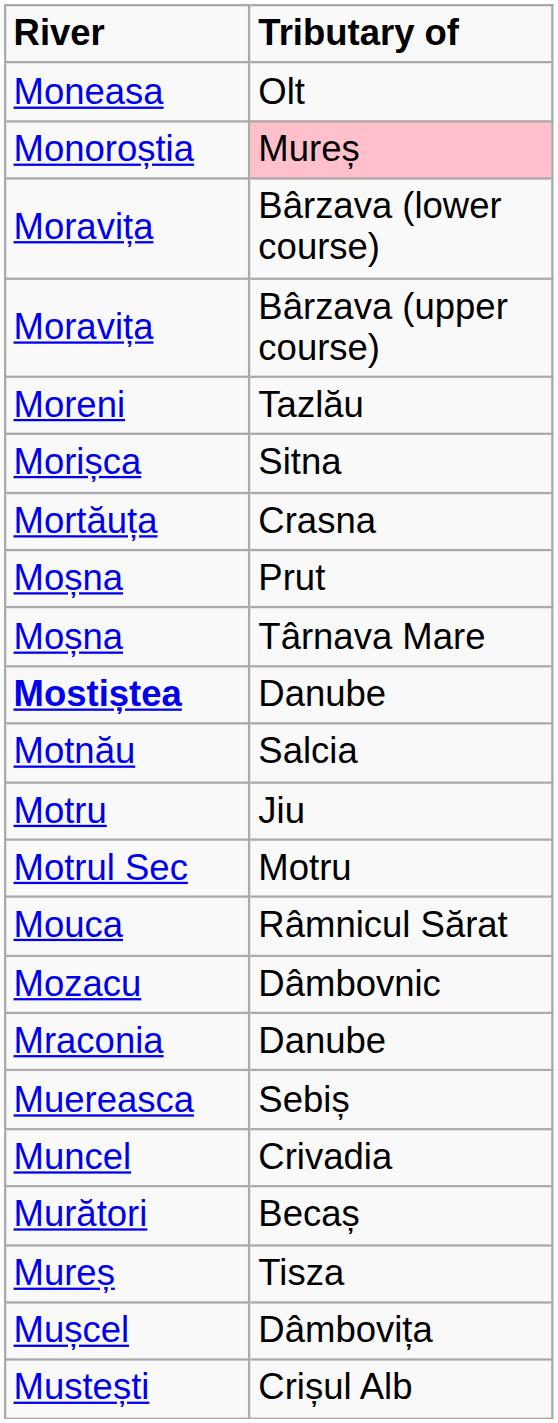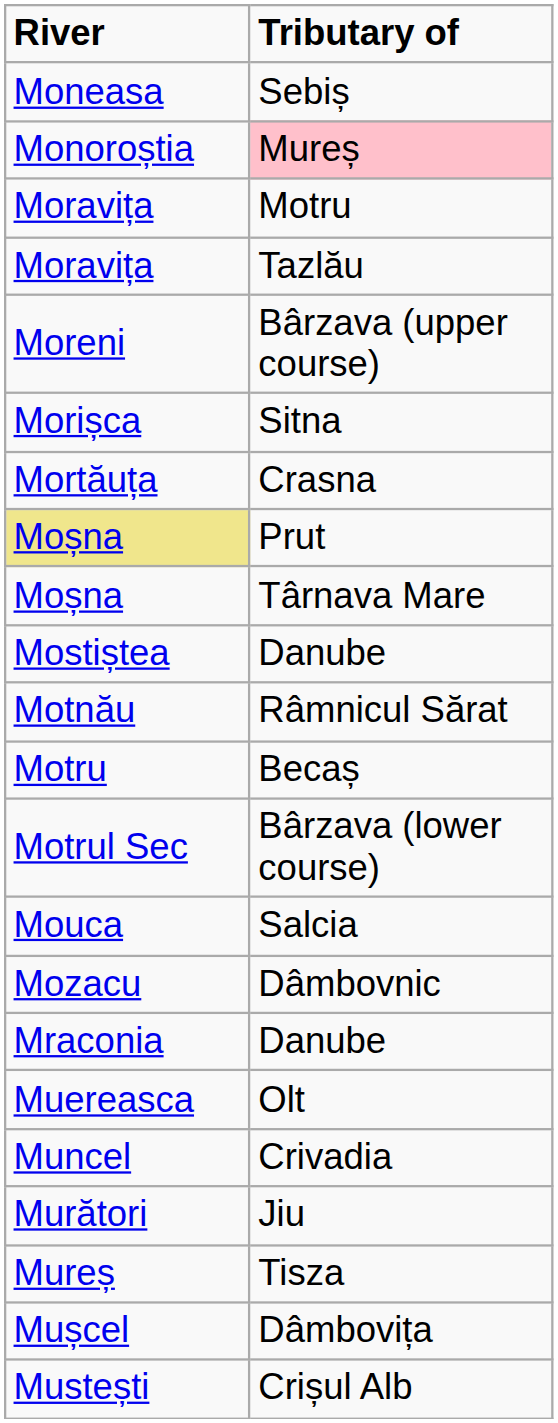(282, 91) Olt -> (304, 91) Sebiș
(380, 227) Bârzava (lower course) -> (305, 206) Motru
(383, 326) Bârzava (upper course) -> (311, 264) Tazlău
(311, 404) Tazlău -> (383, 343) Bârzava (upper course)
(68, 578) no background -> (68, 537) khaki background
(98, 694) bold -> (92, 653) normal
(308, 751) Salcia -> (383, 710) Râmnicul Sărat
(282, 809) Jiu -> (309, 768) Becaș
(305, 867) Motru -> (380, 847) Bârzava (lower course)
(383, 925) Râmnicul Sărat -> (308, 925) Salcia
(304, 1099) Sebiș -> (282, 1099) Olt
(309, 1214) Becaș -> (282, 1214) Jiu
